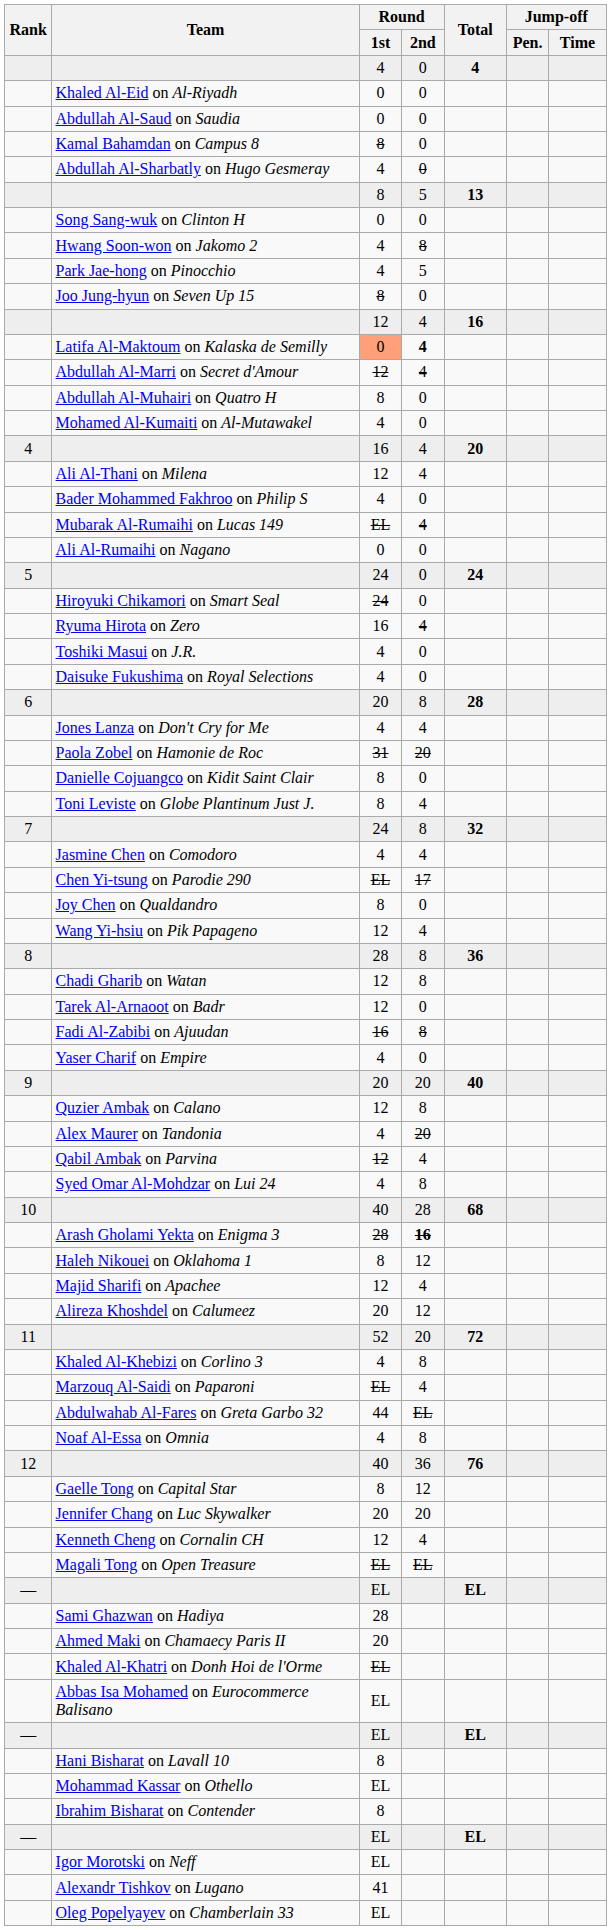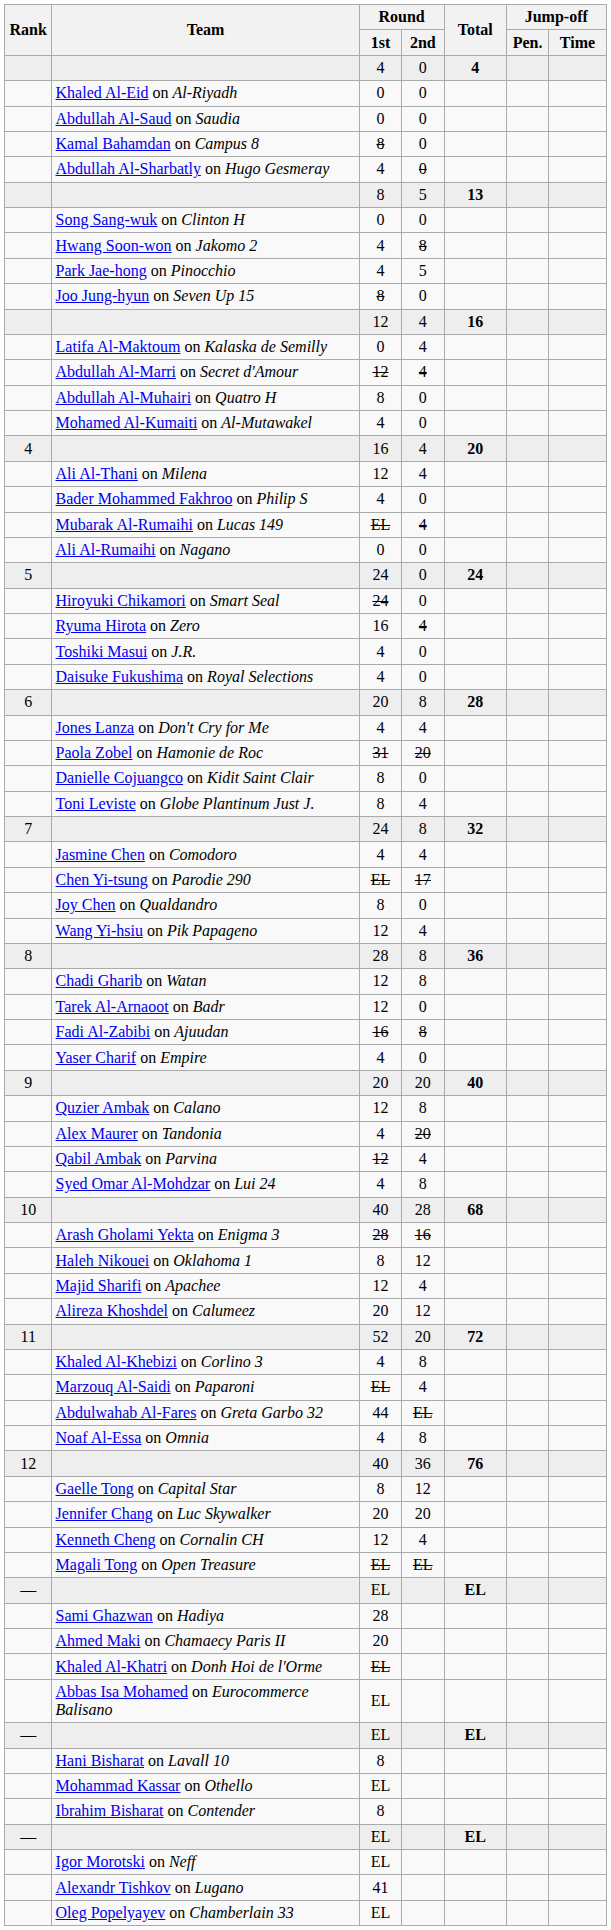(380, 347) lightsalmon background -> (380, 347) no background
(423, 347) bold -> (423, 347) normal
(423, 1235) bold -> (423, 1235) normal
